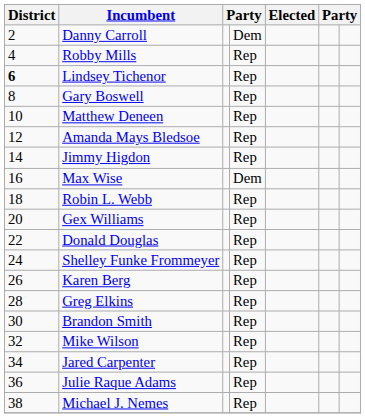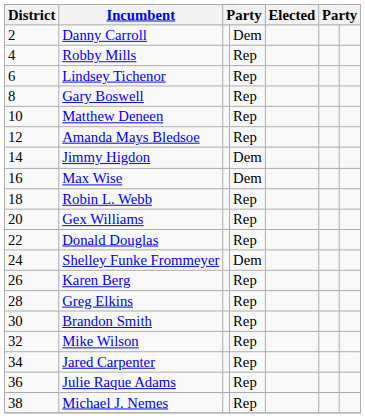(12, 76) bold -> (12, 76) normal
(245, 157) Rep -> (247, 157) Dem
(245, 260) Rep -> (247, 260) Dem
